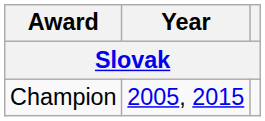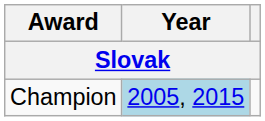(186, 97) no background -> (186, 97) lightblue background
